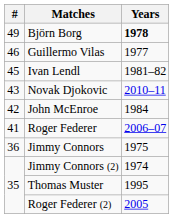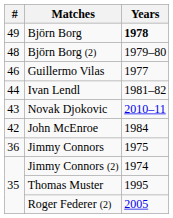+ row: (62, 52)
(13, 71) 45 -> (13, 90) 44
- row: (62, 128)
